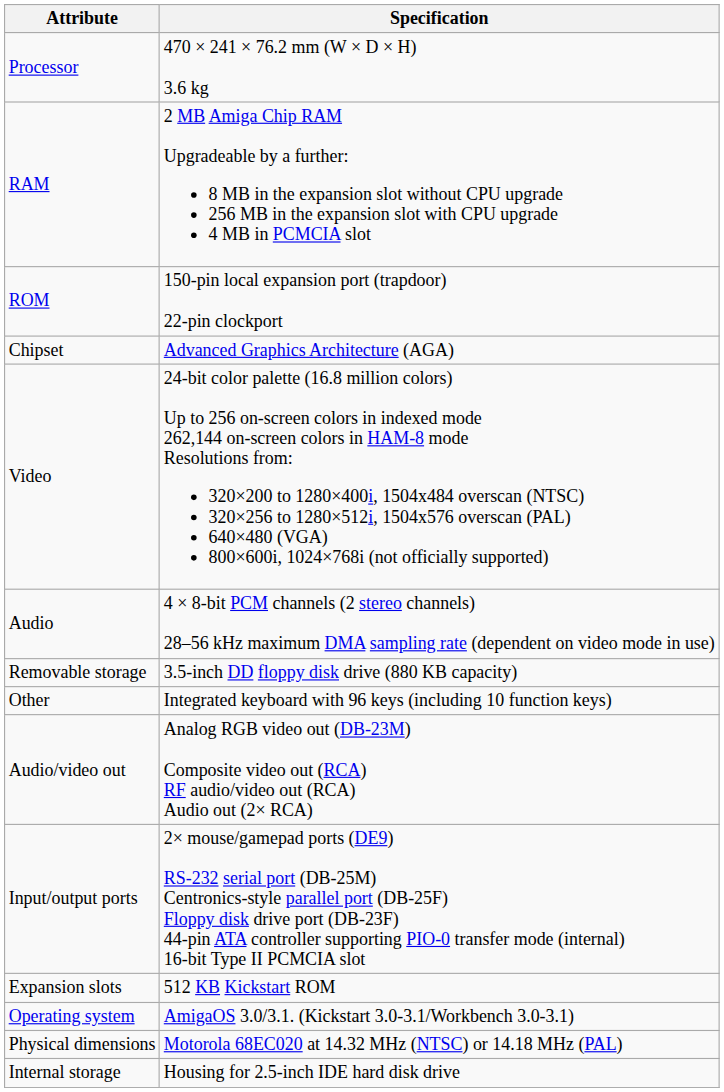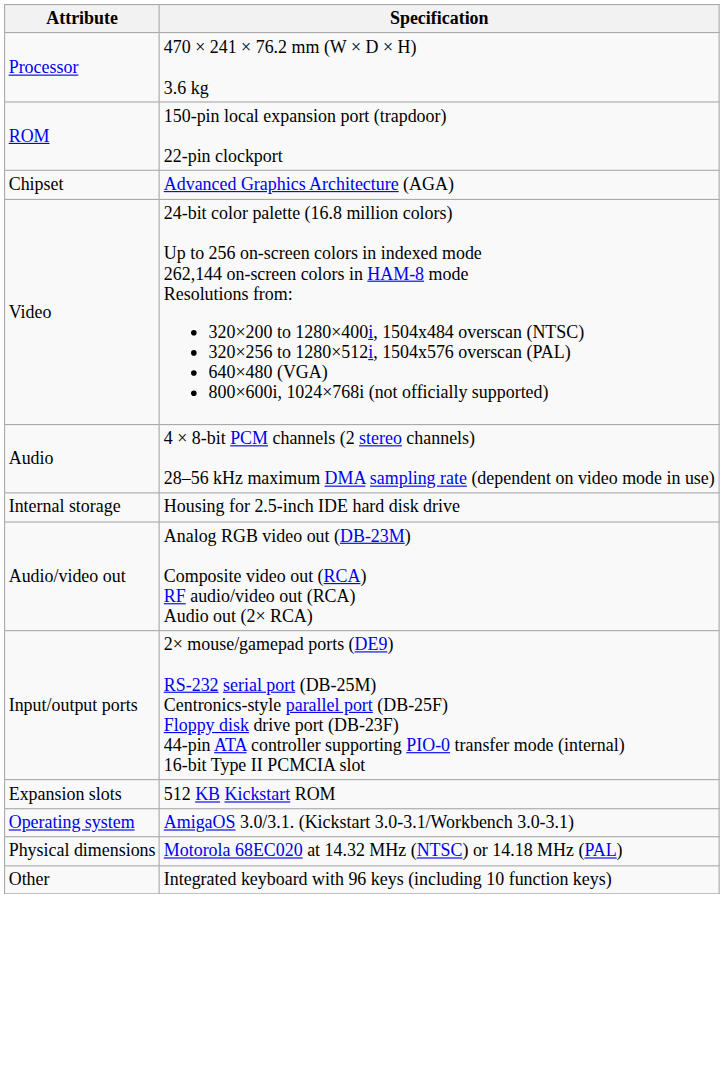- row: (29, 184)
- row: (78, 672)
rows swapped: (65, 1072) <-> (29, 700)
